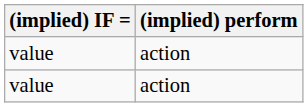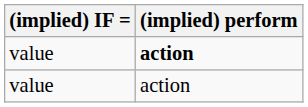(165, 53) normal -> (167, 53) bold
